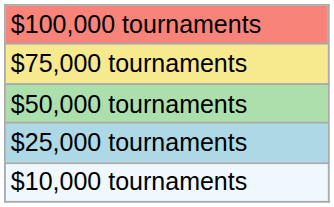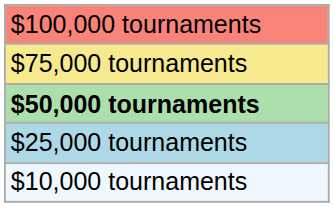(129, 103) normal -> (135, 103) bold
